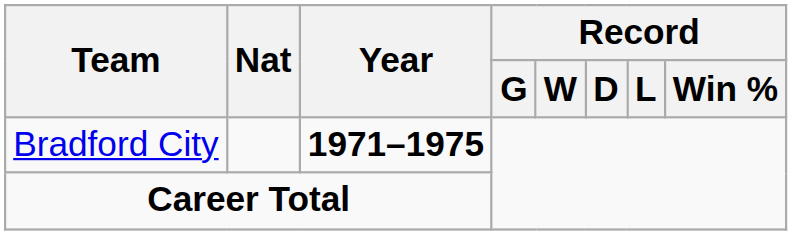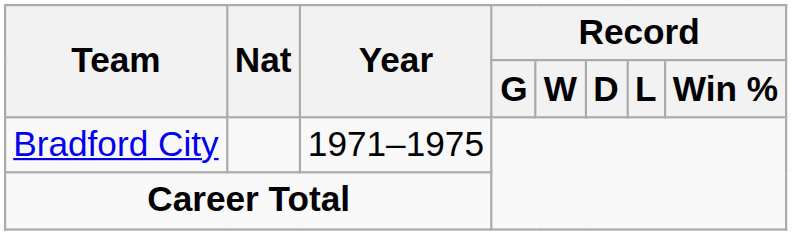(396, 144) bold -> (396, 144) normal
